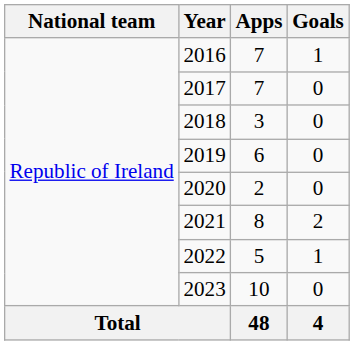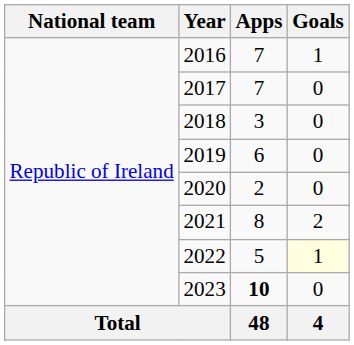(318, 255) no background -> (318, 255) lightyellow background
(259, 289) normal -> (259, 289) bold
